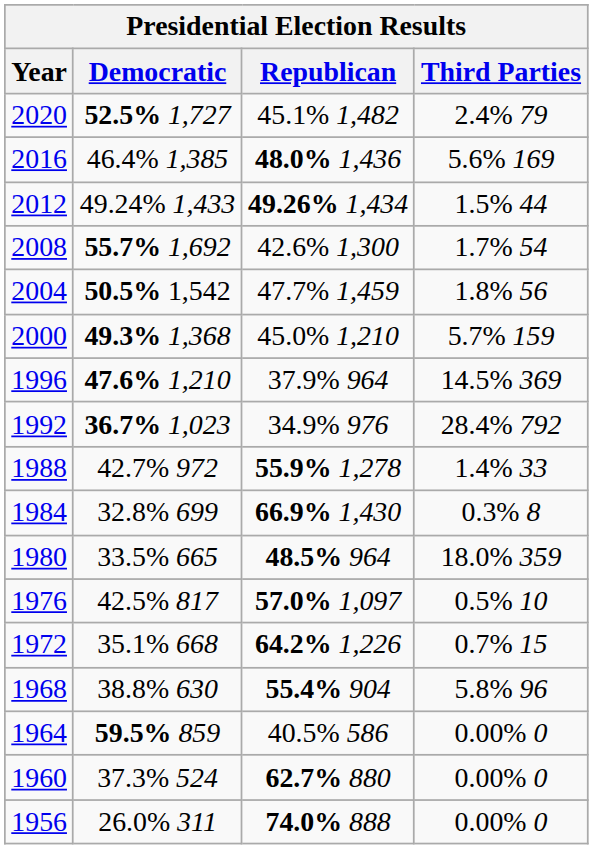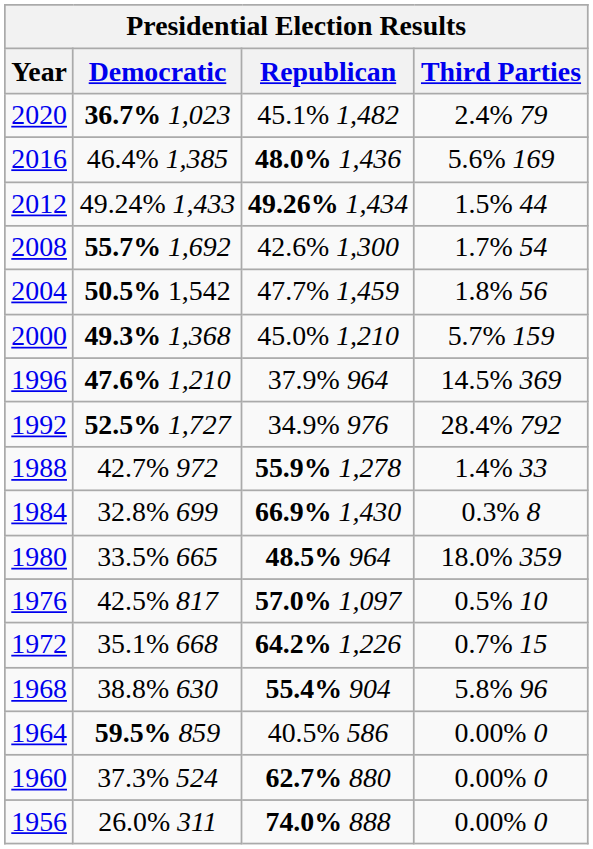(158, 114) 52.5% 1,727 -> (158, 114) 36.7% 1,023
(158, 423) 36.7% 1,023 -> (158, 423) 52.5% 1,727
